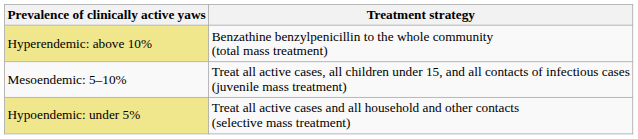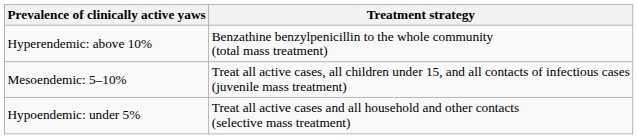(80, 43) khaki background -> (80, 43) no background
(74, 115) khaki background -> (74, 115) no background
